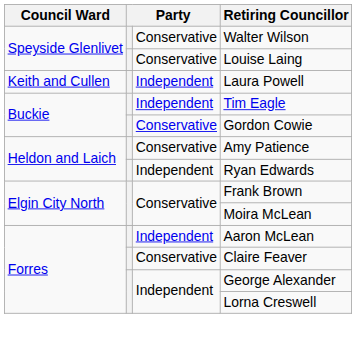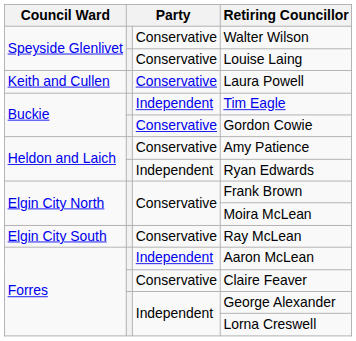(174, 81) Independent -> (176, 81) Conservative
+ row: (262, 236)
